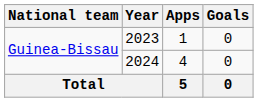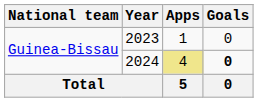(183, 62) no background -> (183, 62) khaki background
(228, 62) normal -> (228, 62) bold
